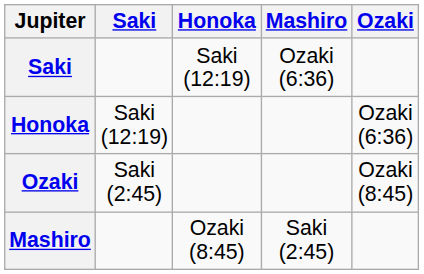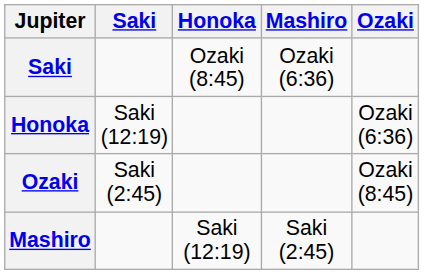(217, 67) Saki (12:19) -> (217, 67) Ozaki (8:45)
(217, 240) Ozaki (8:45) -> (217, 240) Saki (12:19)
